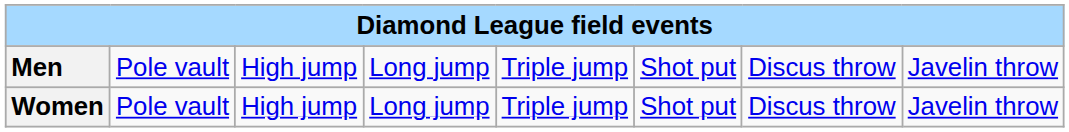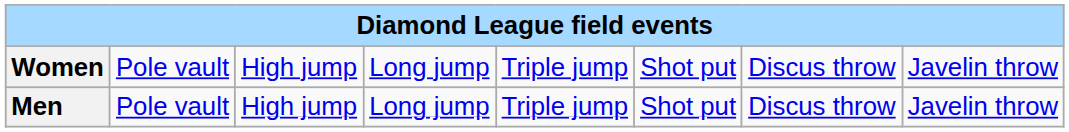rows swapped: (37, 66) <-> (58, 107)
